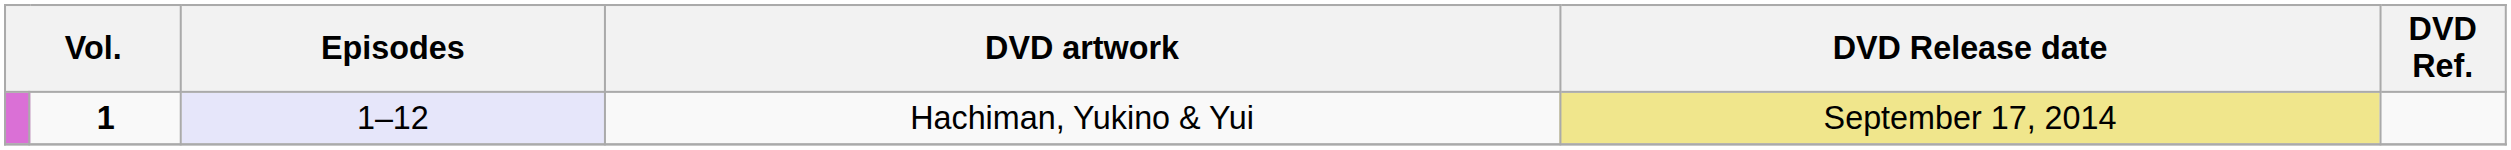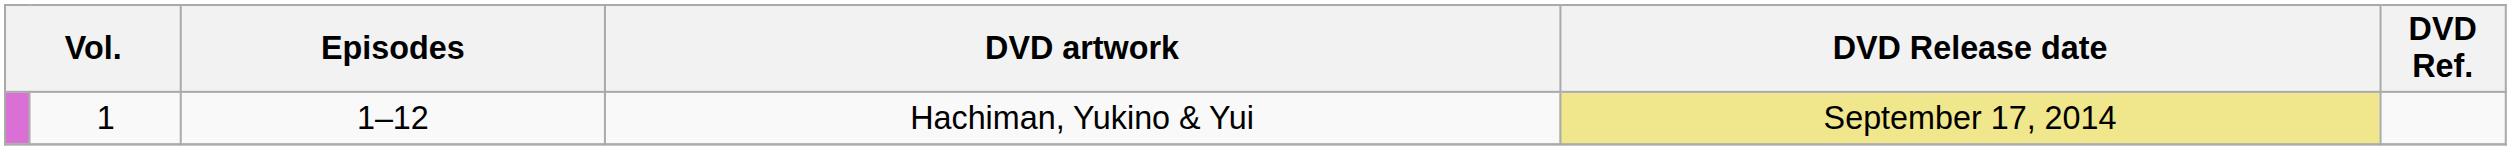(106, 117) bold -> (106, 117) normal
(393, 117) lavender background -> (393, 117) no background
